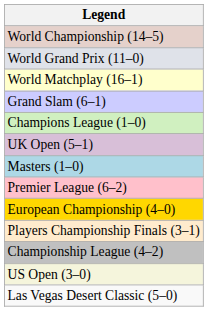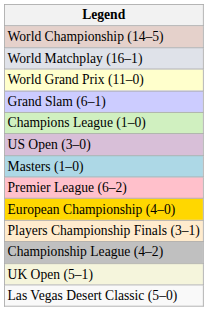(76, 58) World Grand Prix (11–0) -> (75, 58) World Matchplay (16–1)
(75, 79) World Matchplay (16–1) -> (76, 79) World Grand Prix (11–0)
(50, 144) UK Open (5–1) -> (49, 144) US Open (3–0)
(49, 274) US Open (3–0) -> (50, 274) UK Open (5–1)
